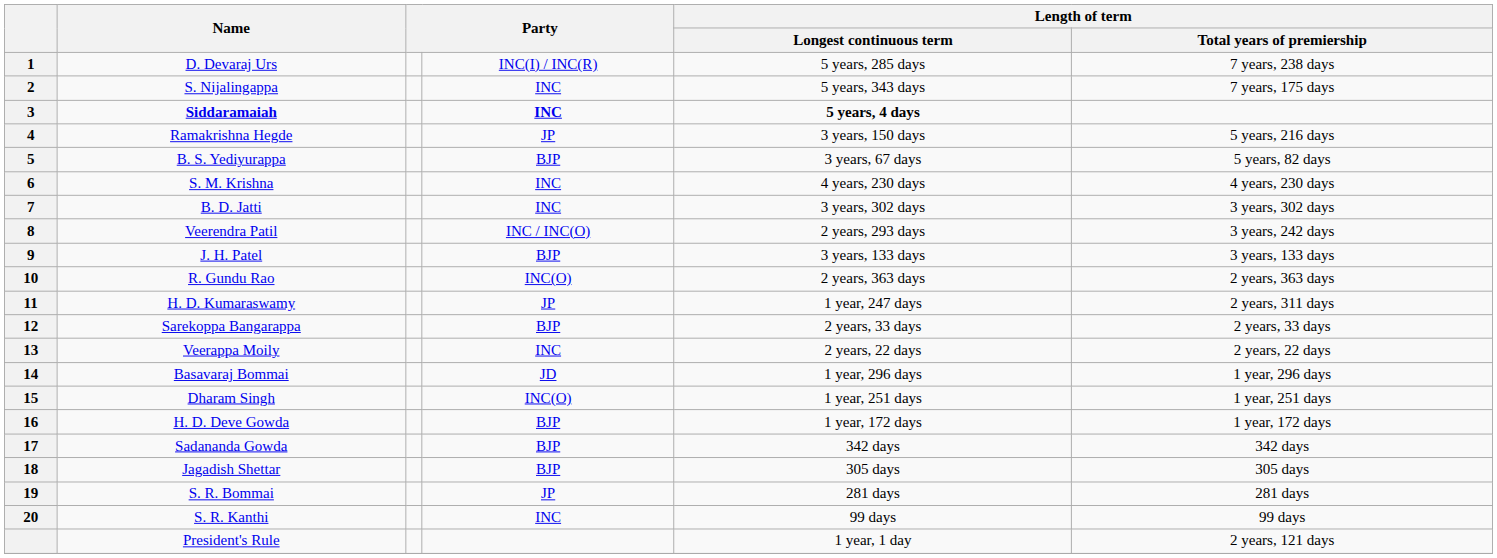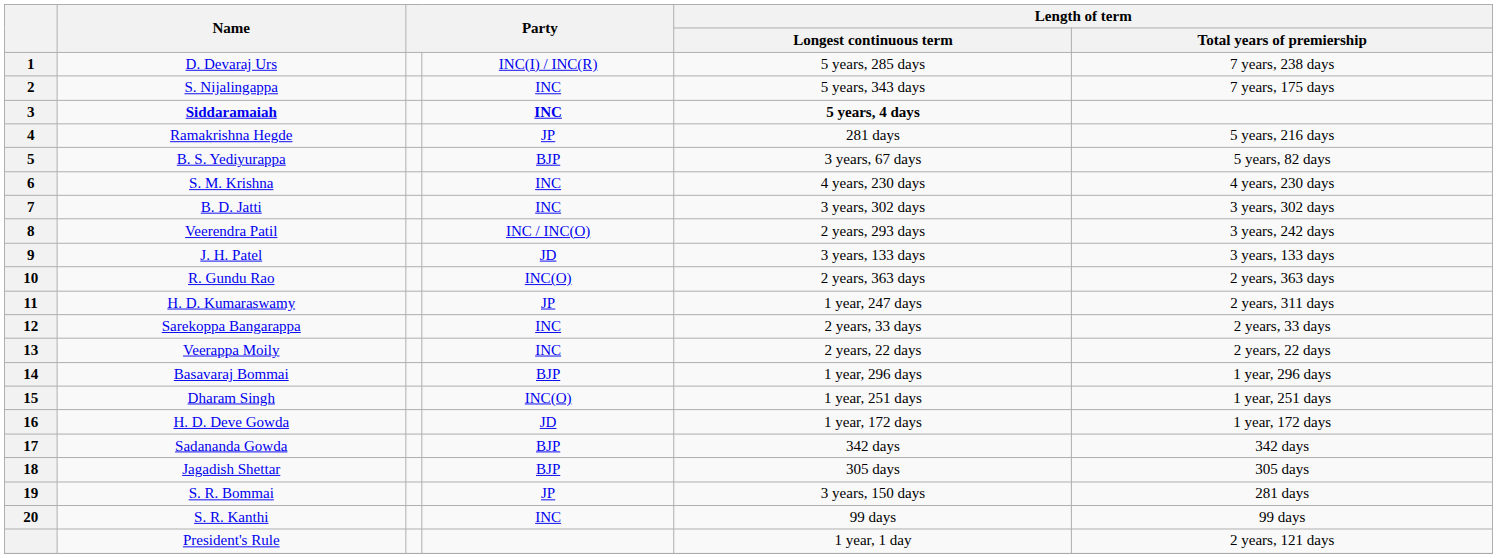(873, 135) 3 years, 150 days -> (873, 135) 281 days
(548, 254) BJP -> (548, 254) JD
(548, 326) BJP -> (548, 326) INC
(548, 374) JD -> (548, 374) BJP
(548, 421) BJP -> (548, 421) JD
(873, 493) 281 days -> (873, 493) 3 years, 150 days
